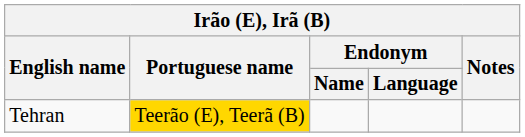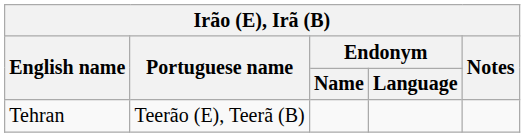(220, 115) gold background -> (220, 115) no background
